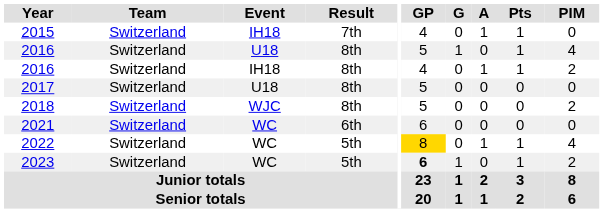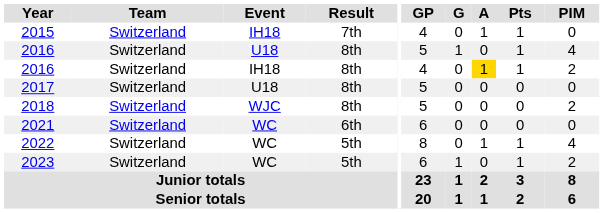(484, 69) no background -> (484, 69) gold background
(423, 143) gold background -> (423, 143) no background
(423, 162) bold -> (423, 162) normal
